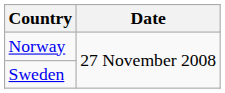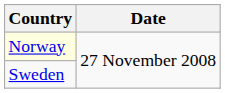(37, 46) no background -> (37, 46) lightyellow background
